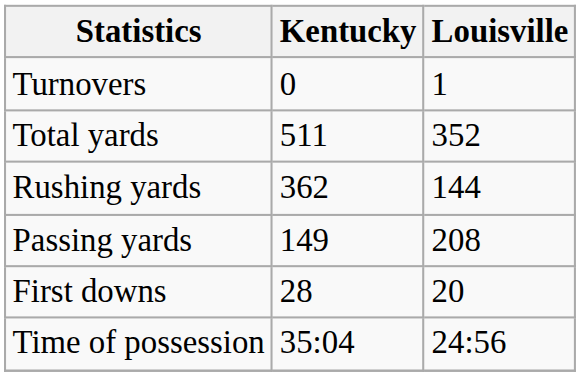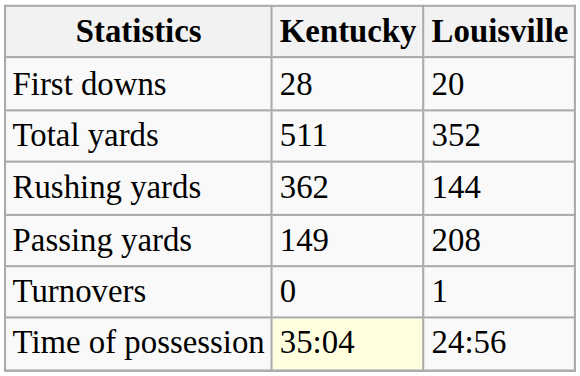rows swapped: (90, 291) <-> (79, 83)
(317, 343) no background -> (317, 343) lightyellow background
